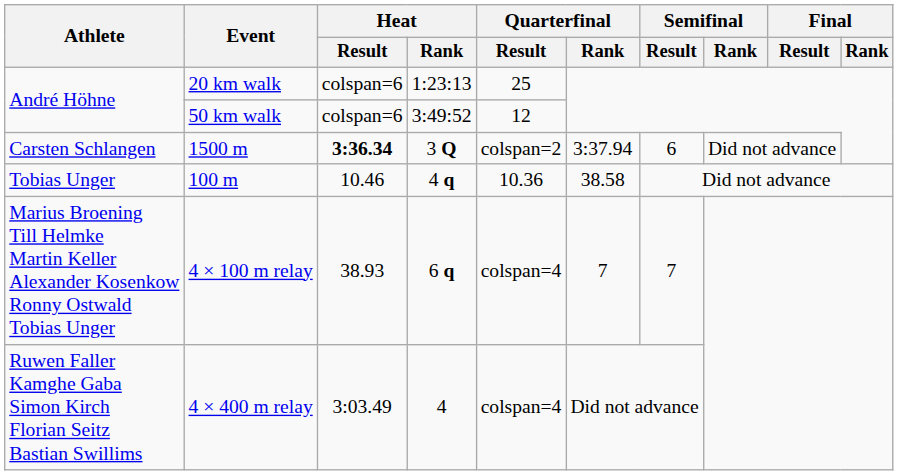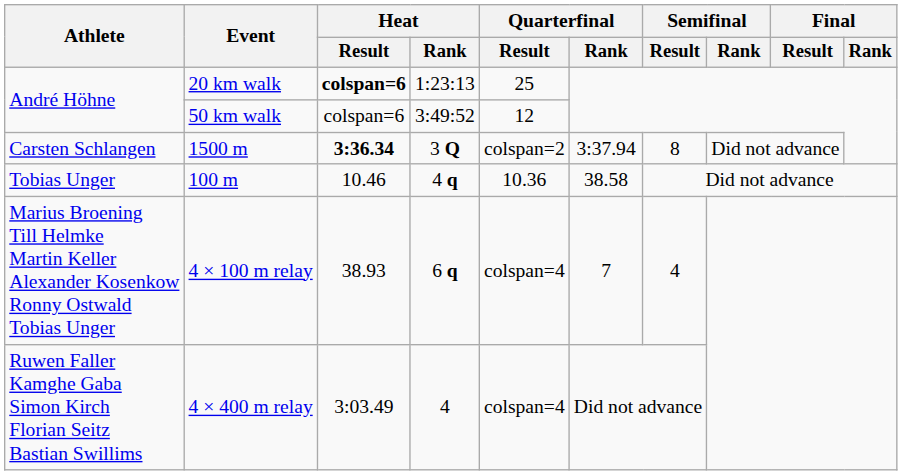(362, 83) normal -> (364, 83) bold
(671, 148) 6 -> (675, 148) 8
(671, 270) 7 -> (675, 270) 4
